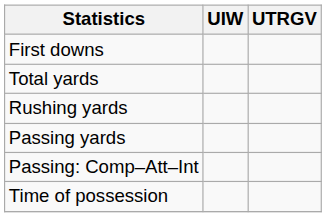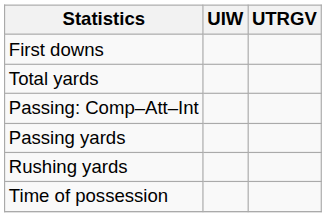rows swapped: (68, 108) <-> (104, 166)
